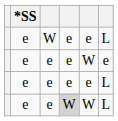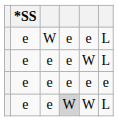(106, 60) e -> (106, 60) L
(106, 82) L -> (106, 82) e
